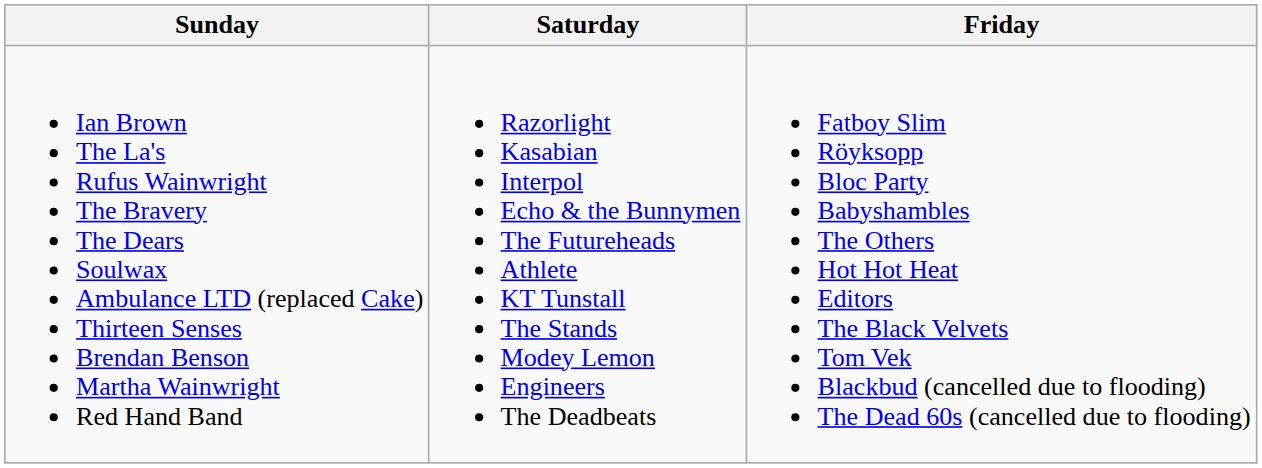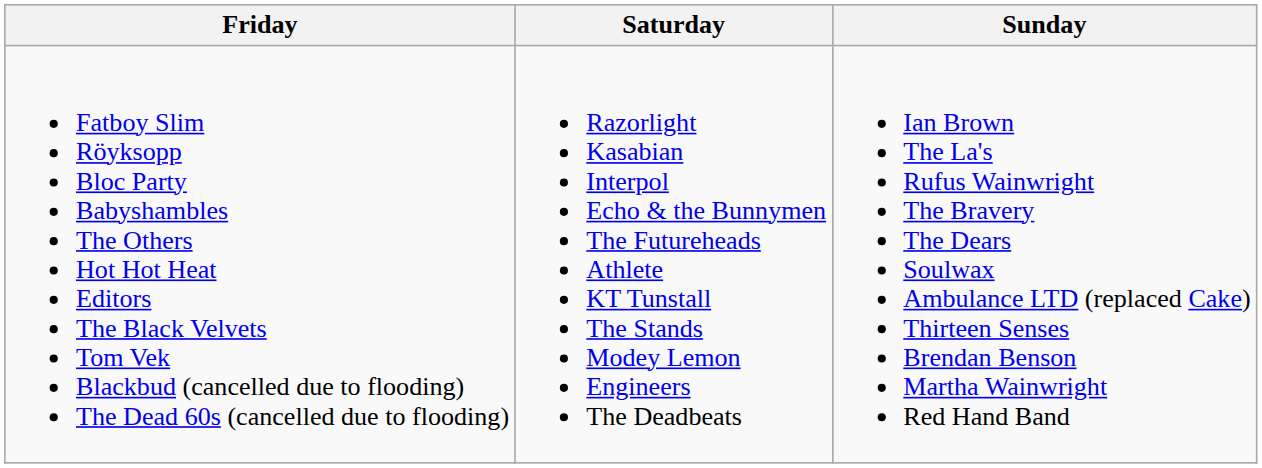columns swapped: (1002, 25) <-> (217, 25)
